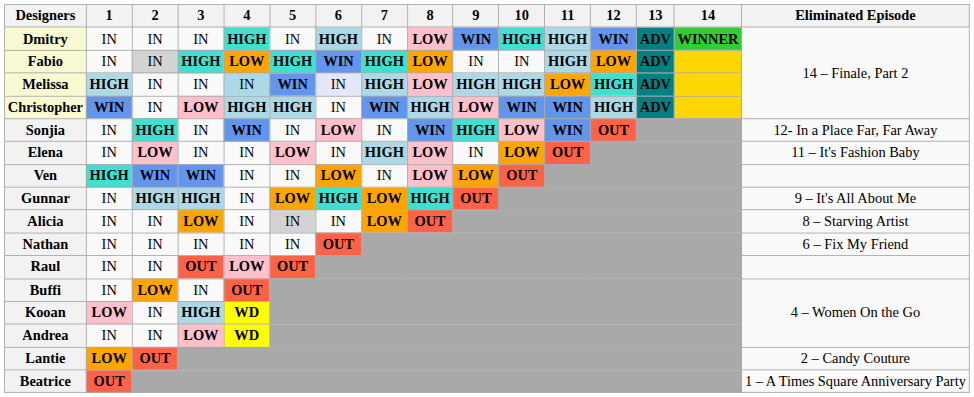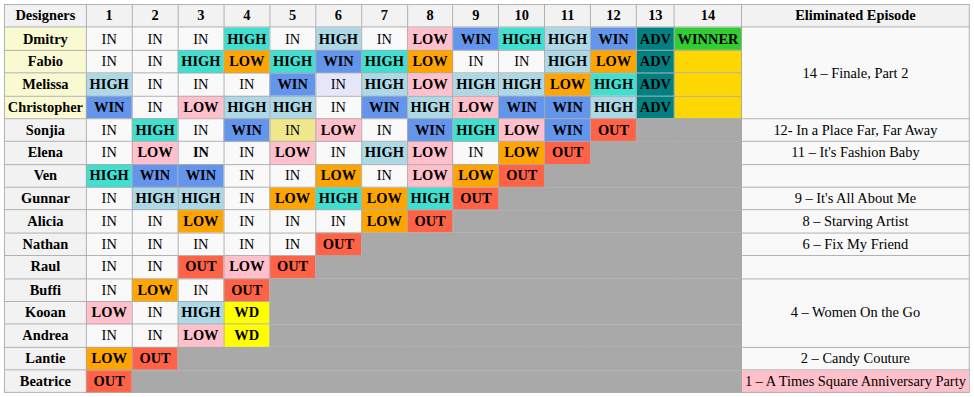(155, 61) lightgrey background -> (155, 61) no background
(247, 84) lightblue background -> (247, 84) no background
(293, 130) no background -> (293, 130) khaki background
(201, 152) normal -> (201, 152) bold
(293, 221) lightgrey background -> (293, 221) no background
(855, 381) no background -> (855, 381) pink background
